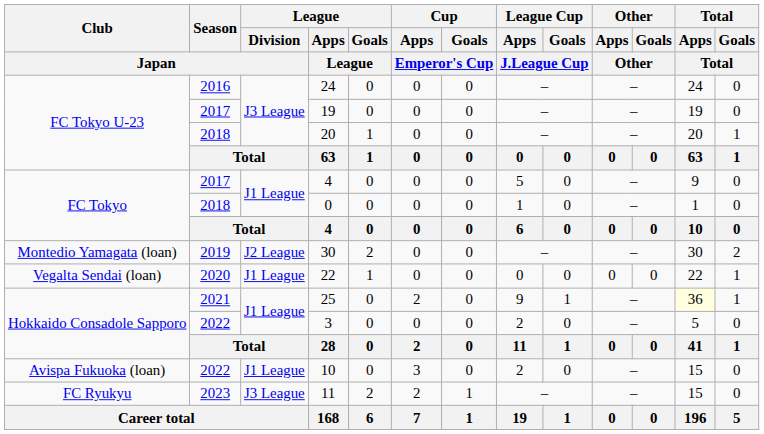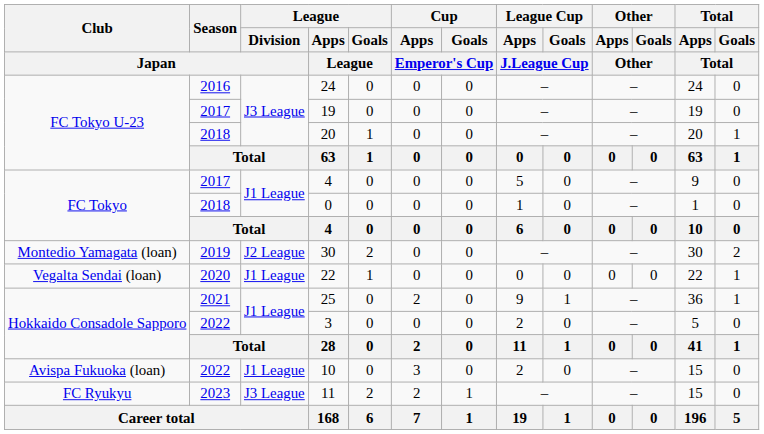(695, 299) lightyellow background -> (695, 299) no background
